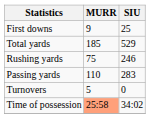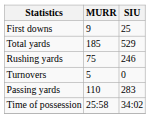rows swapped: (33, 74) <-> (26, 90)
(97, 105) lightsalmon background -> (97, 105) no background
